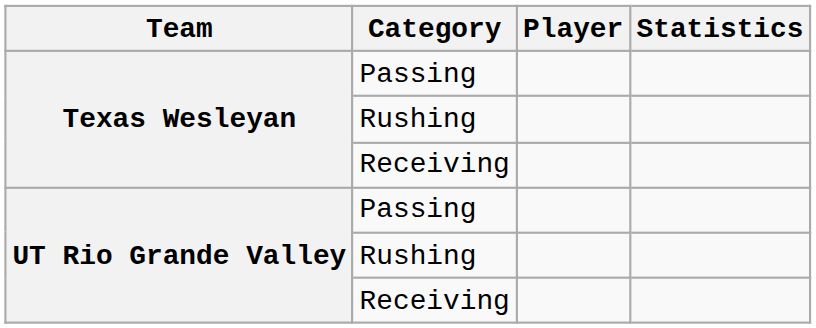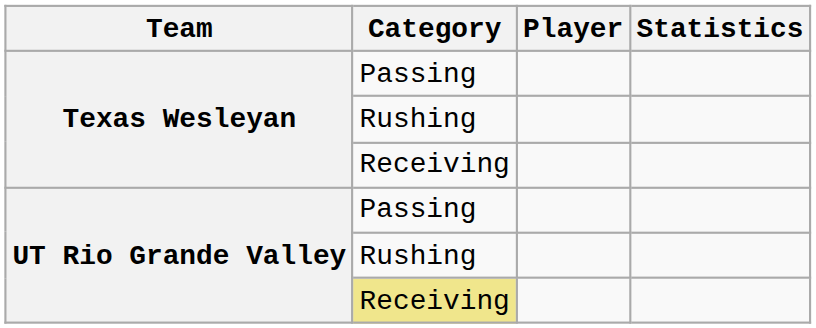(435, 301) no background -> (435, 301) khaki background
